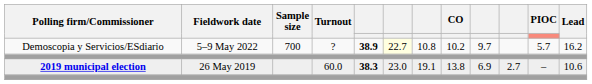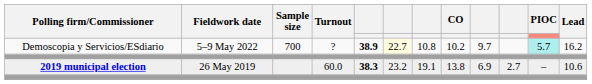(544, 46) no background -> (544, 46) paleturquoise background
(398, 67) 23.0 -> (398, 67) 23.2
